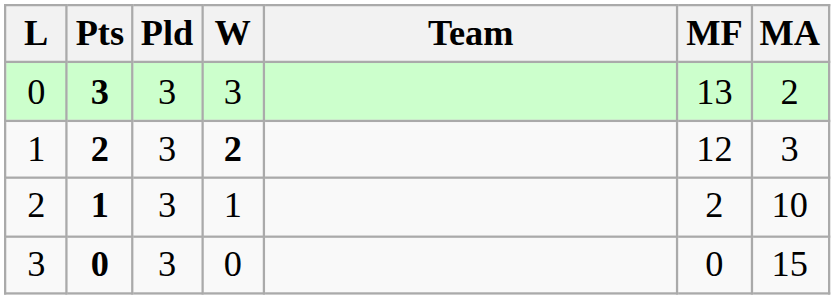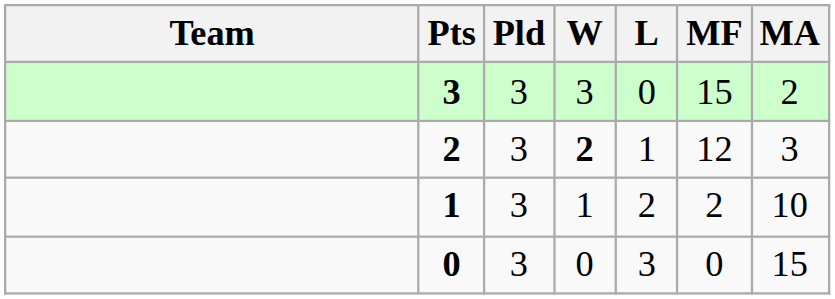columns swapped: (471, 33) <-> (36, 33)
(714, 90) 13 -> (714, 90) 15
